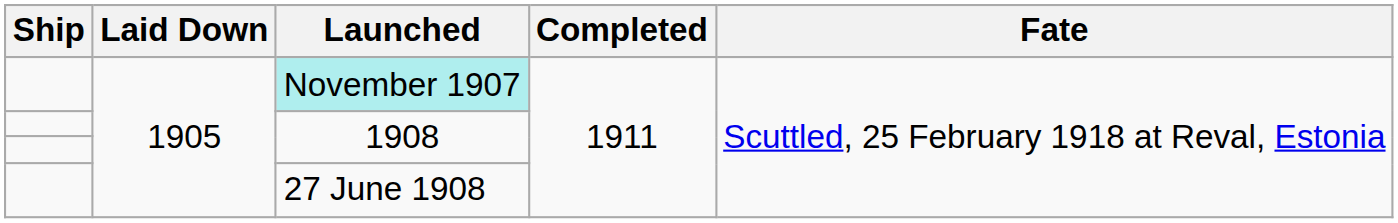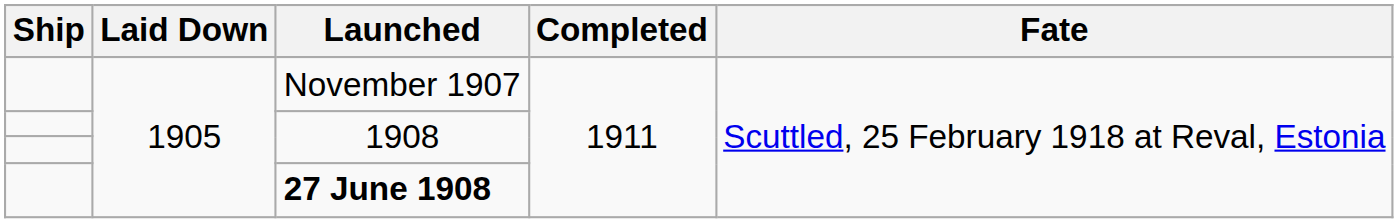(402, 83) paleturquoise background -> (402, 83) no background
(385, 189) normal -> (387, 189) bold
